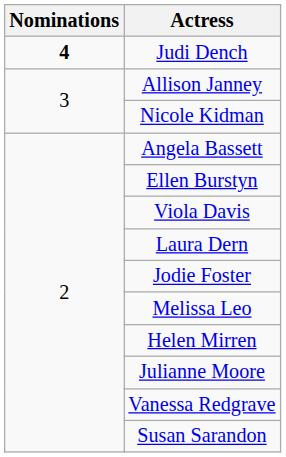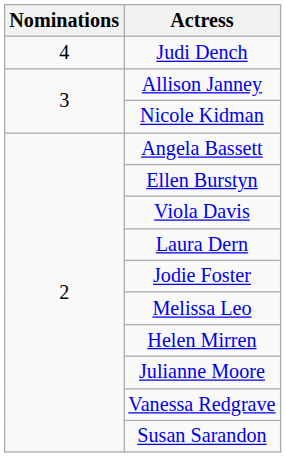(64, 52) bold -> (64, 52) normal
